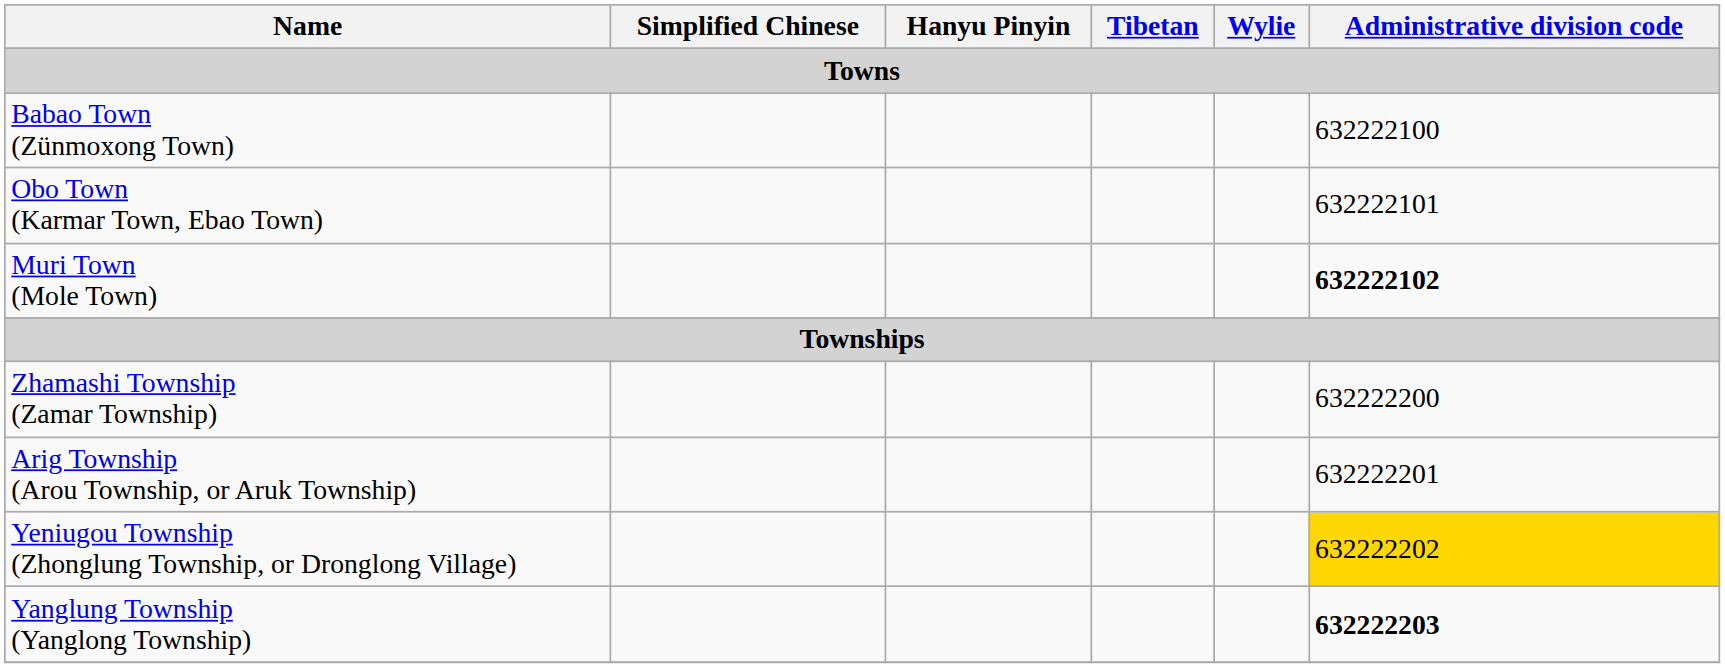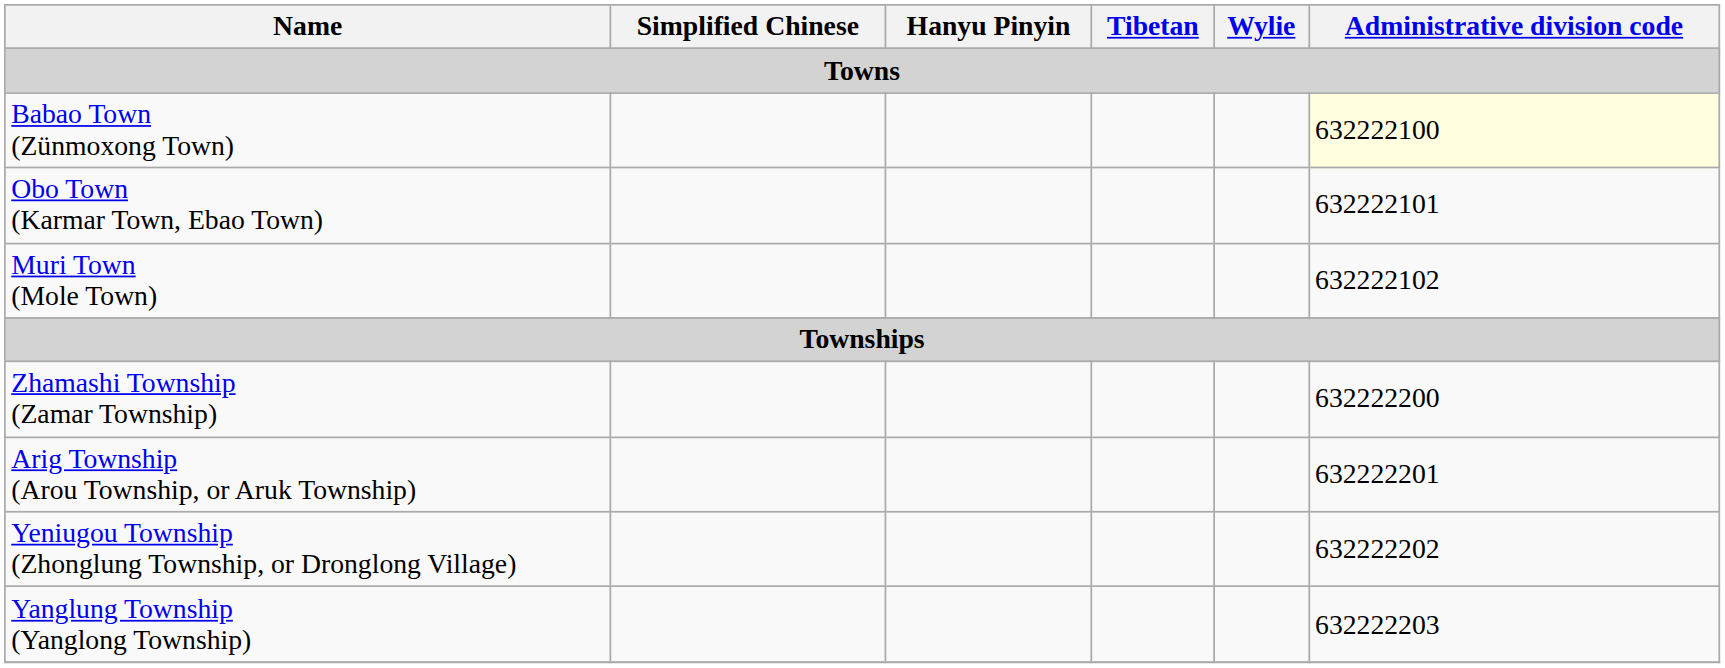(1377, 129) no background -> (1377, 129) lightyellow background
(1377, 279) bold -> (1377, 279) normal
(1377, 548) gold background -> (1377, 548) no background
(1377, 623) bold -> (1377, 623) normal
